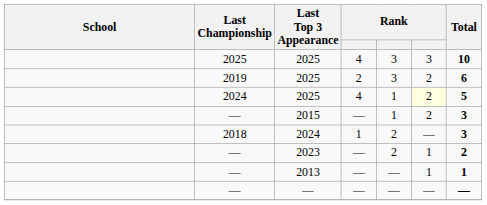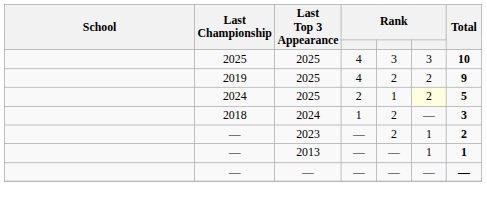(359, 78) 2 -> (359, 78) 4
(394, 78) 3 -> (394, 78) 2
(464, 78) 6 -> (464, 78) 9
(359, 96) 4 -> (359, 96) 2
- row: (235, 115)
